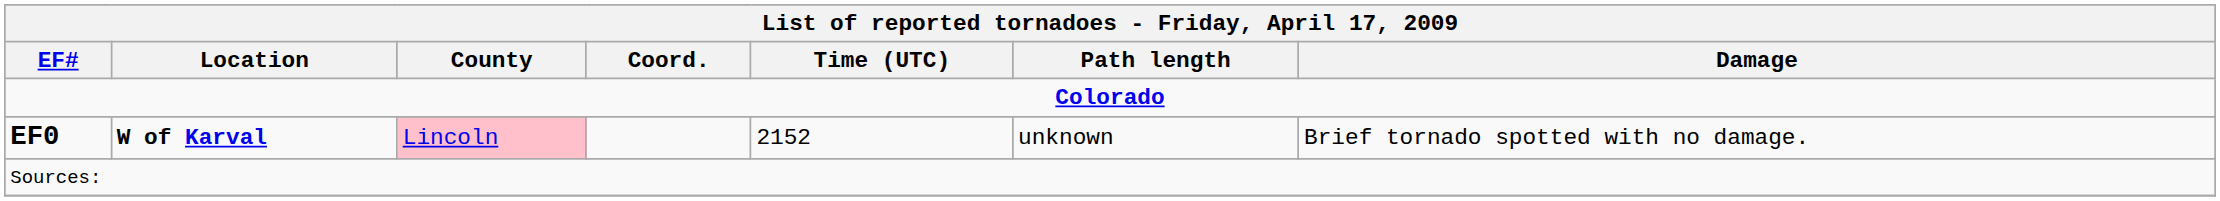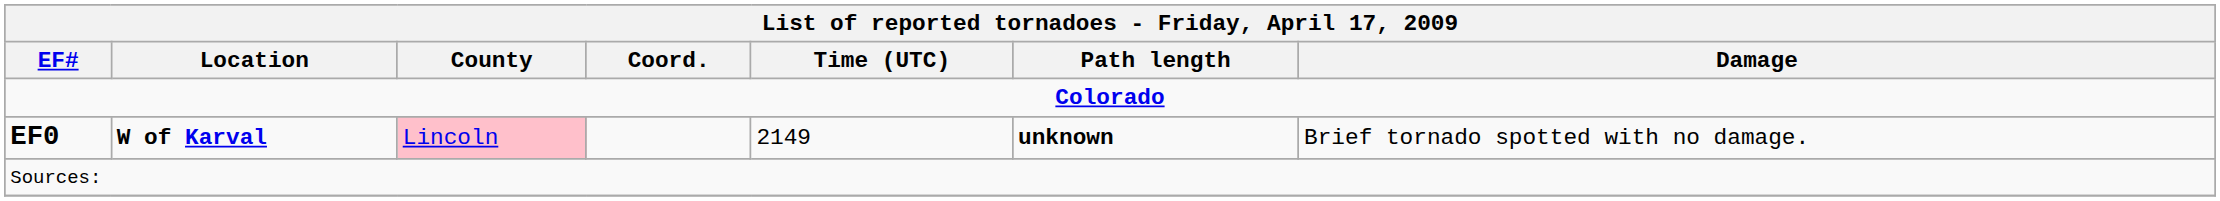(784, 137) 2152 -> (784, 137) 2149
(1066, 137) normal -> (1066, 137) bold
